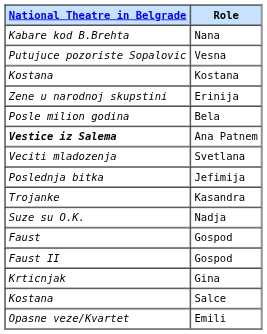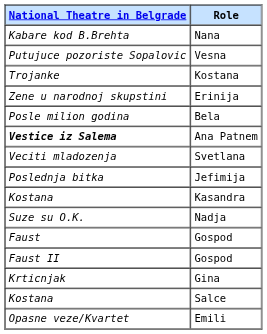(31, 76) Kostana -> (34, 76) Trojanke
(34, 197) Trojanke -> (31, 197) Kostana
